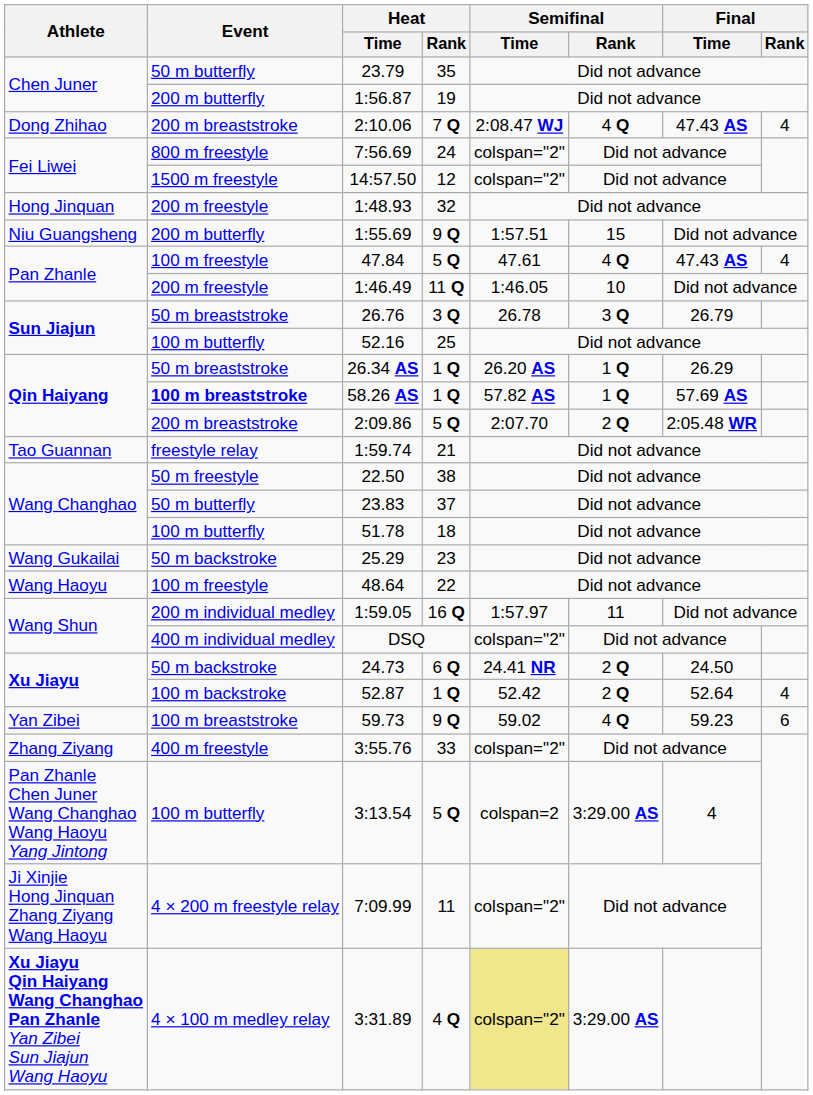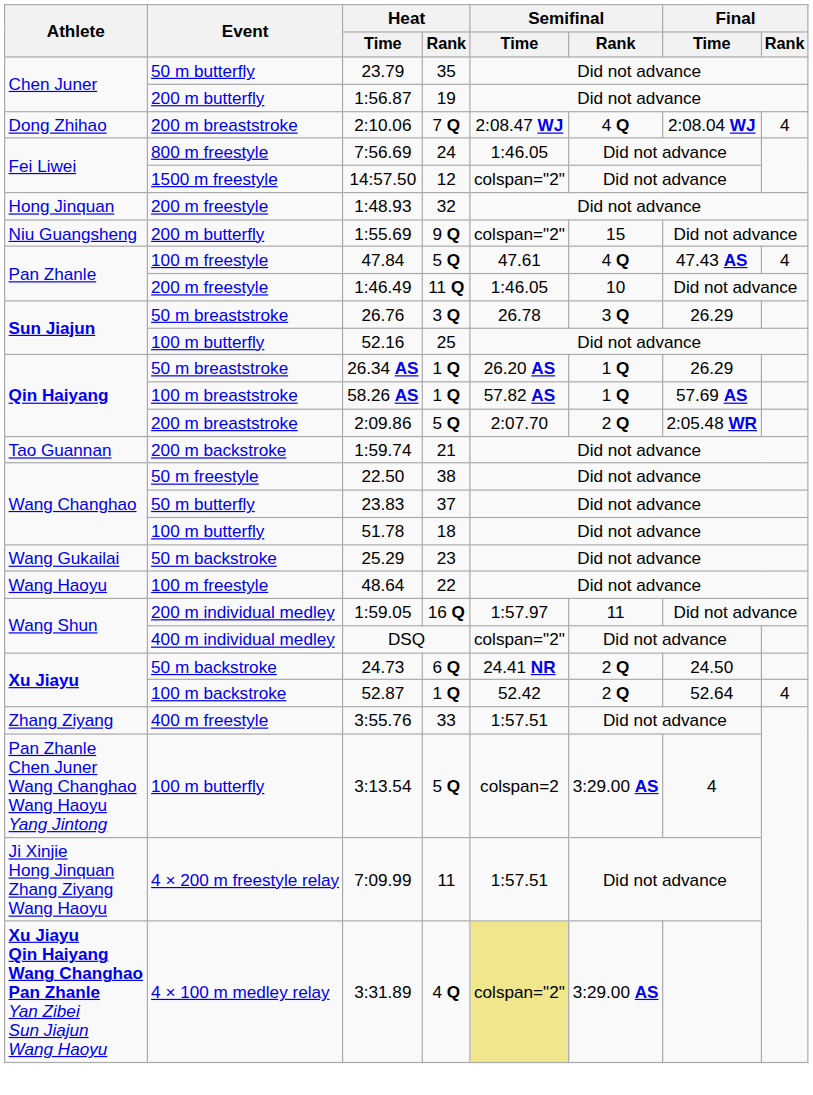(712, 125) 47.43 AS -> (712, 125) 2:08.04 WJ
(519, 152) colspan="2" -> (519, 152) 1:46.05
(519, 234) 1:57.51 -> (519, 234) colspan="2"
(712, 315) 26.79 -> (712, 315) 26.29
(229, 396) bold -> (224, 396) normal
(204, 450) freestyle relay -> (219, 450) 200 m backstroke
- row: (383, 721)
(519, 748) colspan="2" -> (519, 721) 1:57.51
(519, 907) colspan="2" -> (519, 880) 1:57.51
